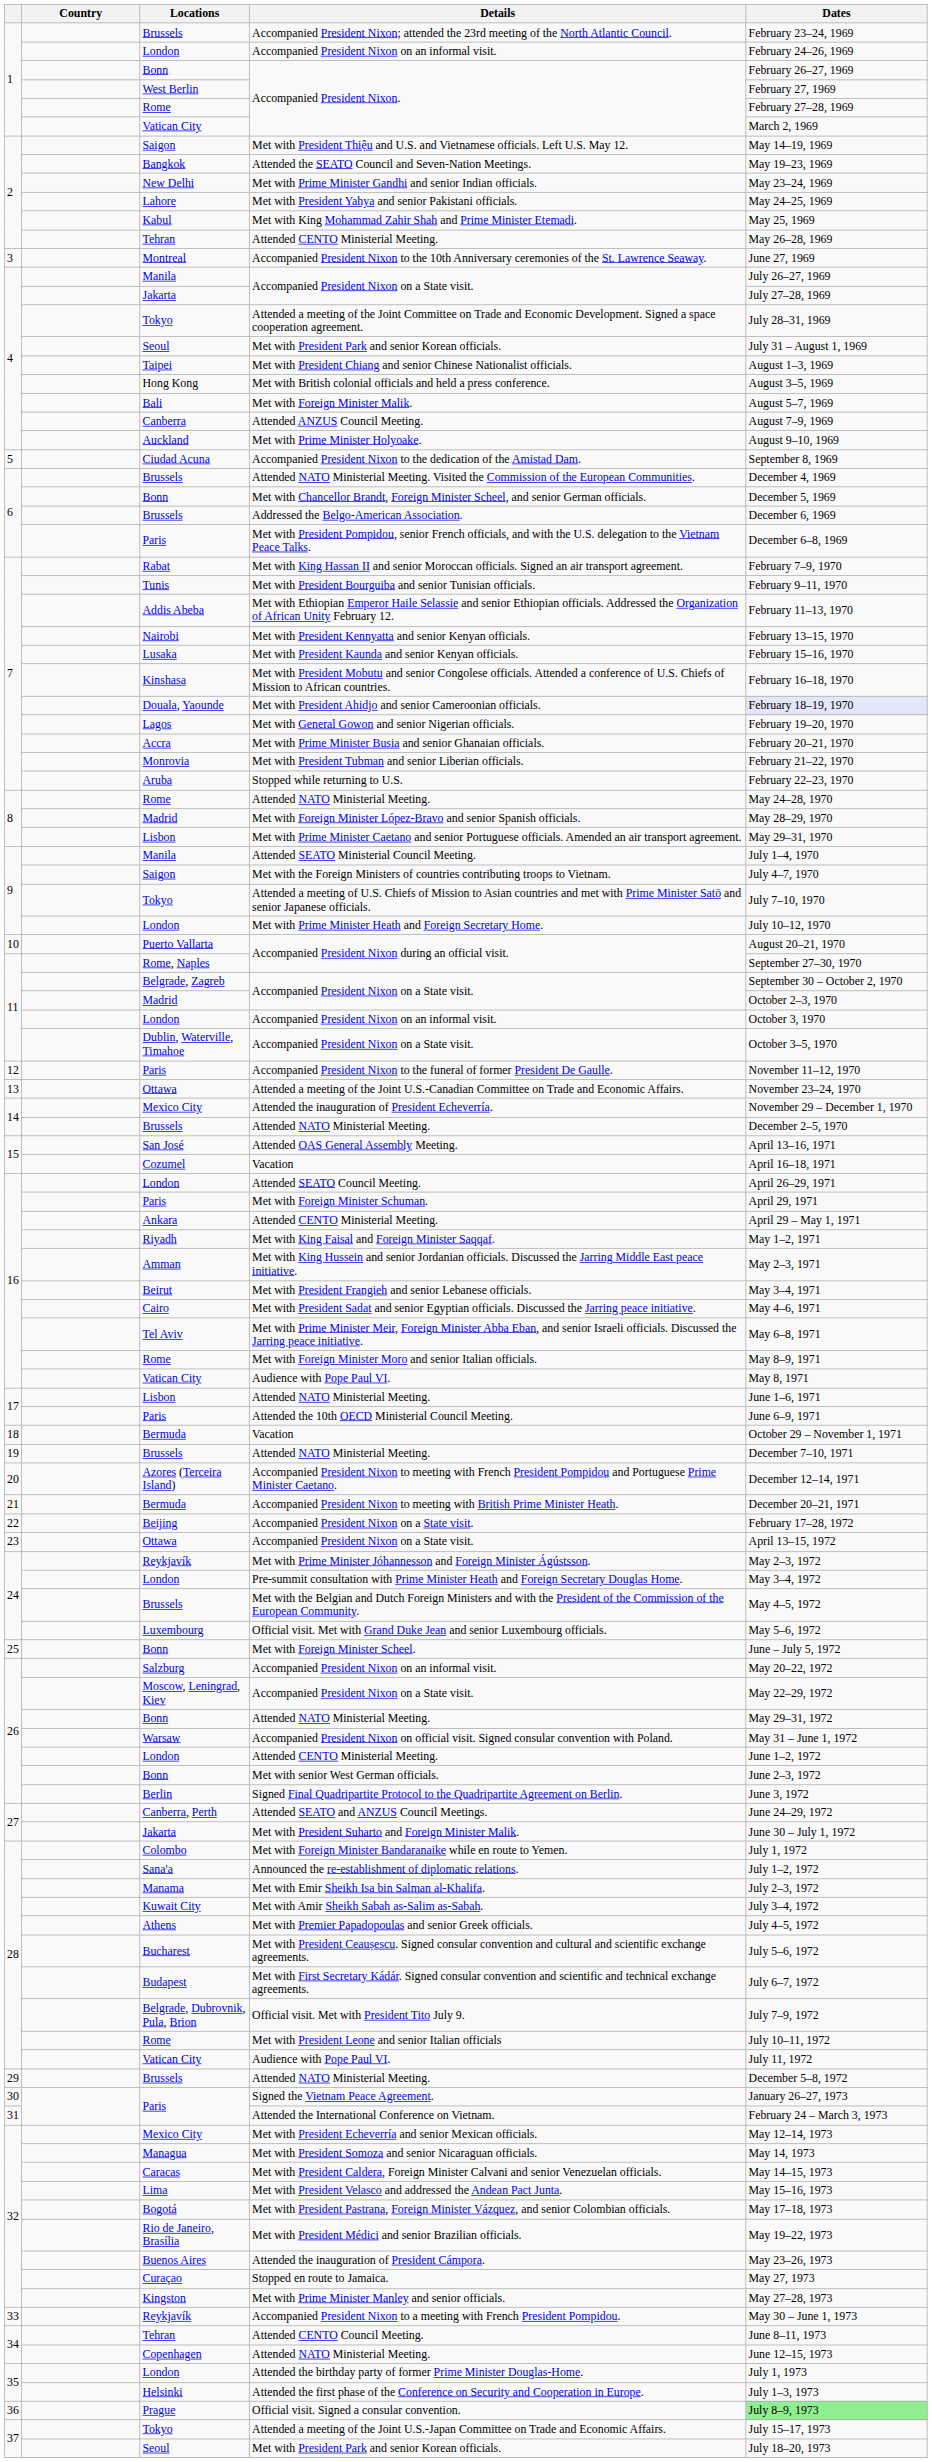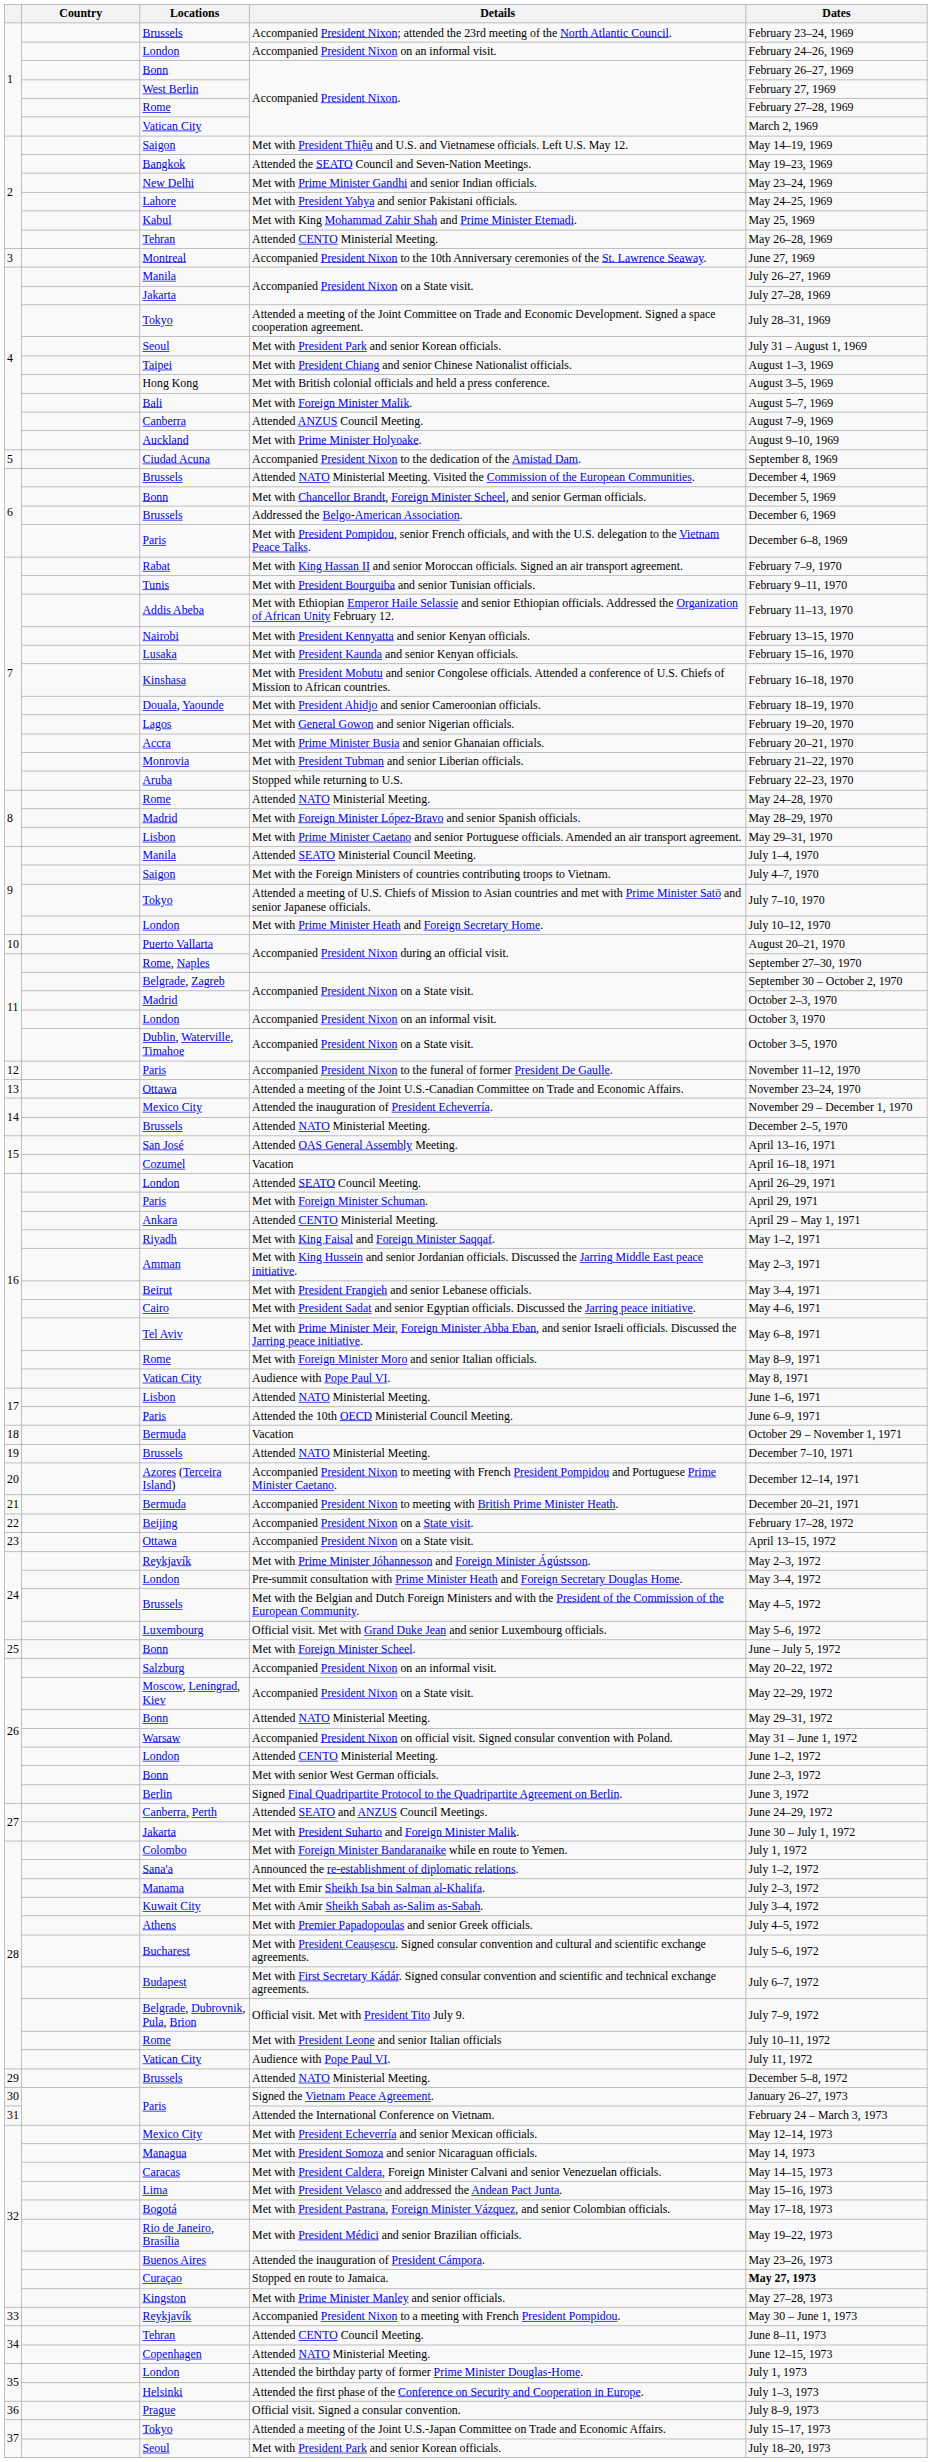(801, 705) lavender background -> (801, 705) no background
(782, 2279) normal -> (782, 2279) bold
(784, 2410) lightgreen background -> (784, 2410) no background
